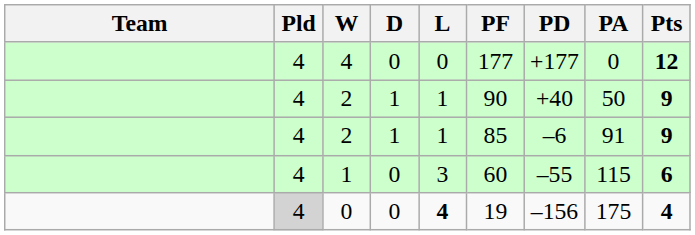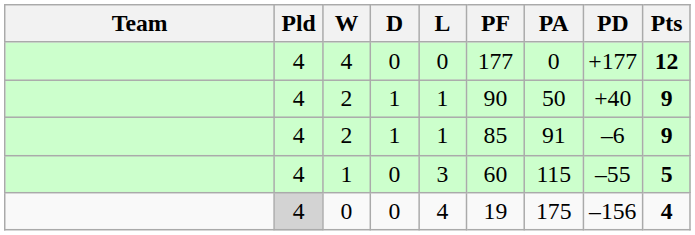columns swapped: (614, 23) <-> (554, 23)
(667, 173) 6 -> (667, 173) 5
(442, 211) bold -> (442, 211) normal
